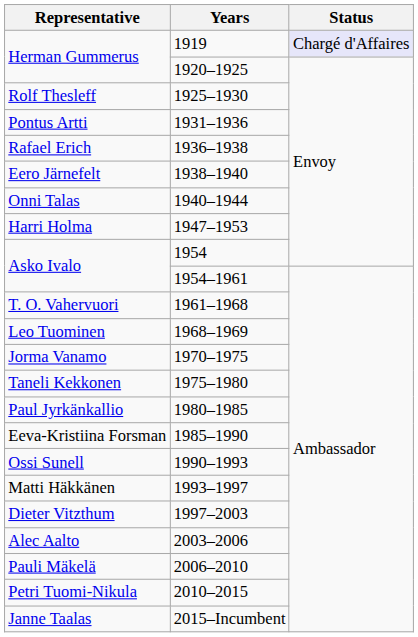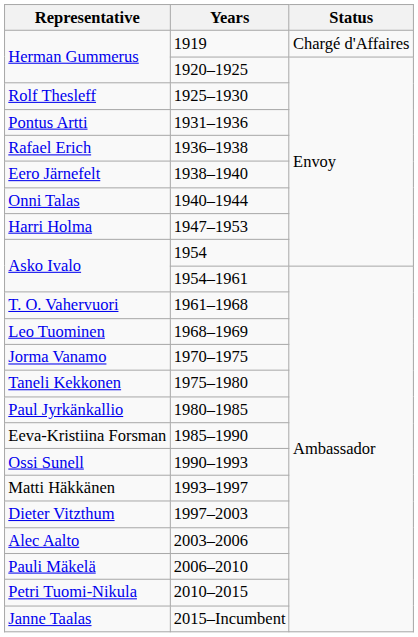(351, 43) lavender background -> (351, 43) no background
